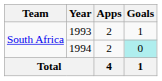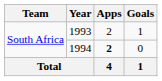(109, 48) normal -> (109, 48) bold
(140, 48) paleturquoise background -> (140, 48) no background
